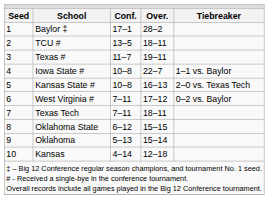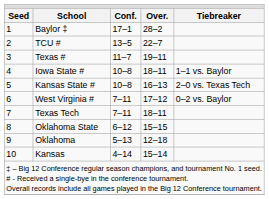(155, 44) 18–11 -> (153, 44) 22–7
(153, 71) 22–7 -> (155, 71) 18–11
(155, 141) 15–14 -> (155, 141) 12–18
(155, 155) 12–18 -> (155, 155) 15–14
